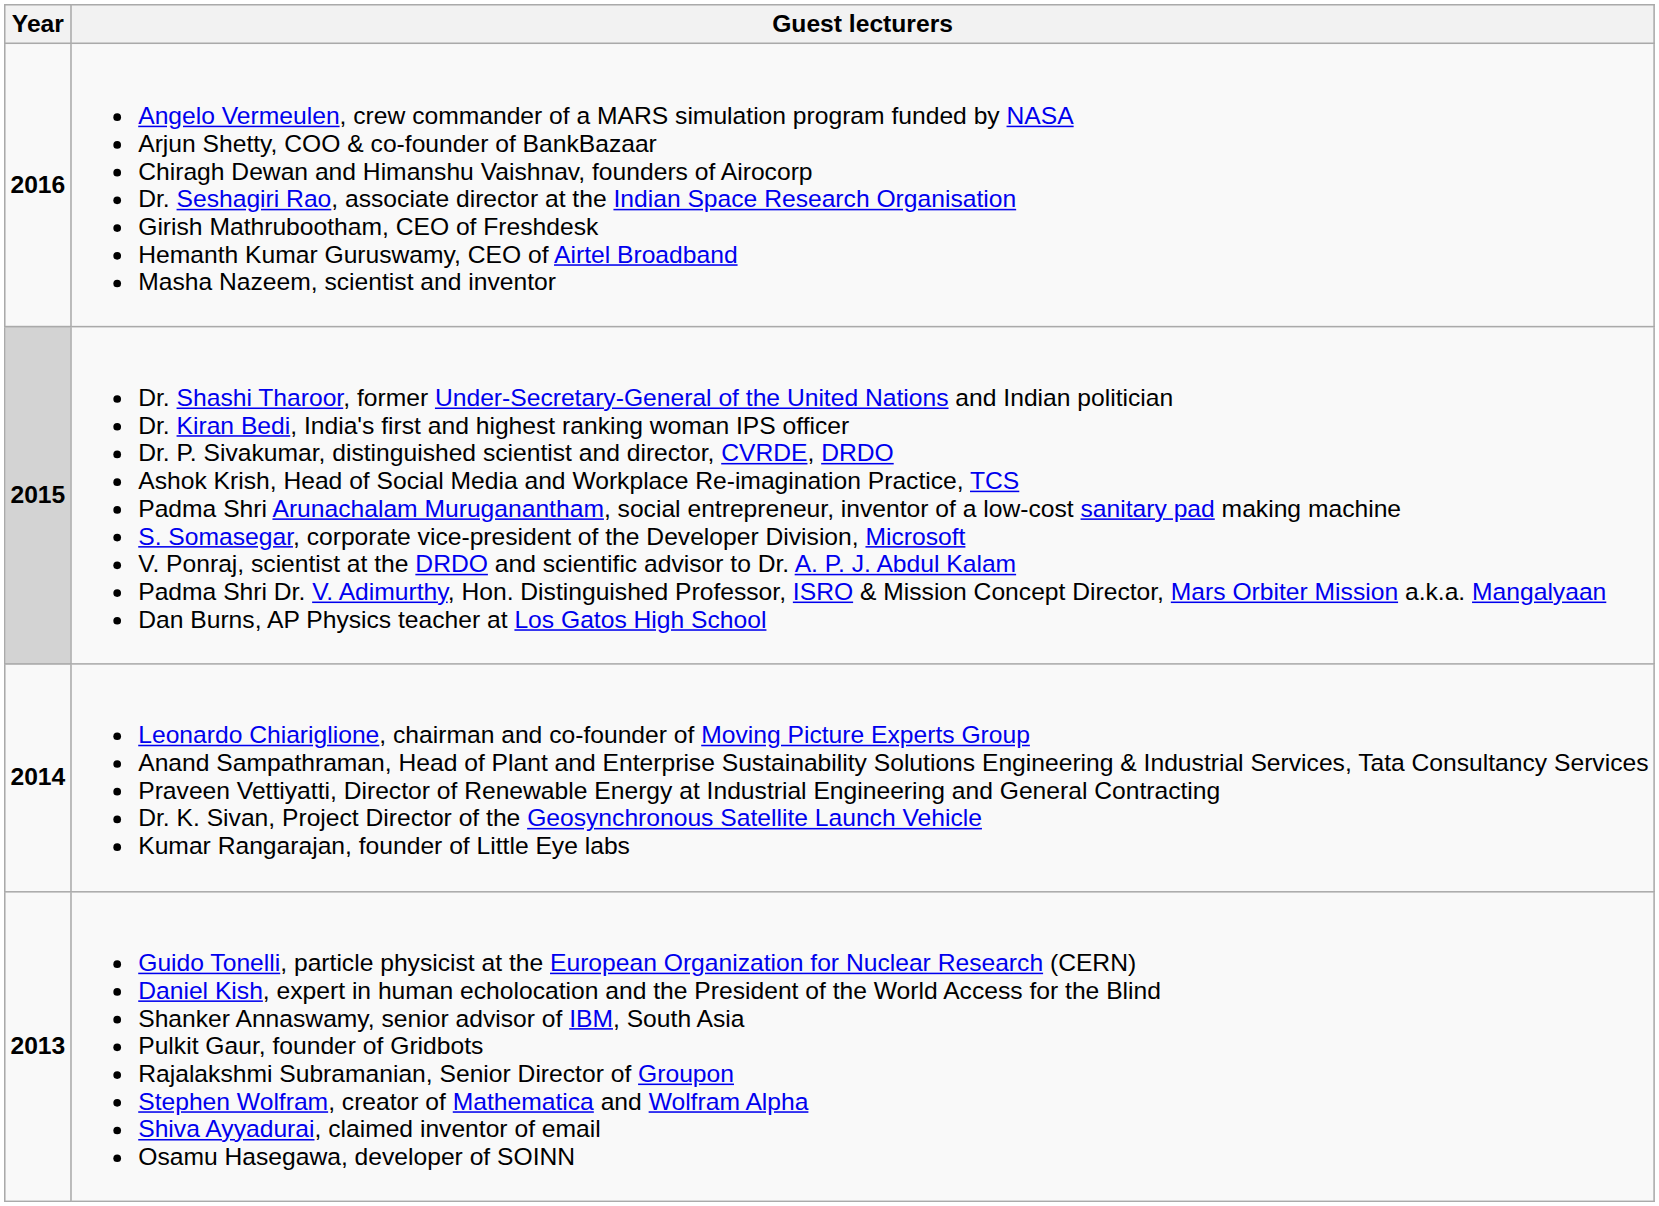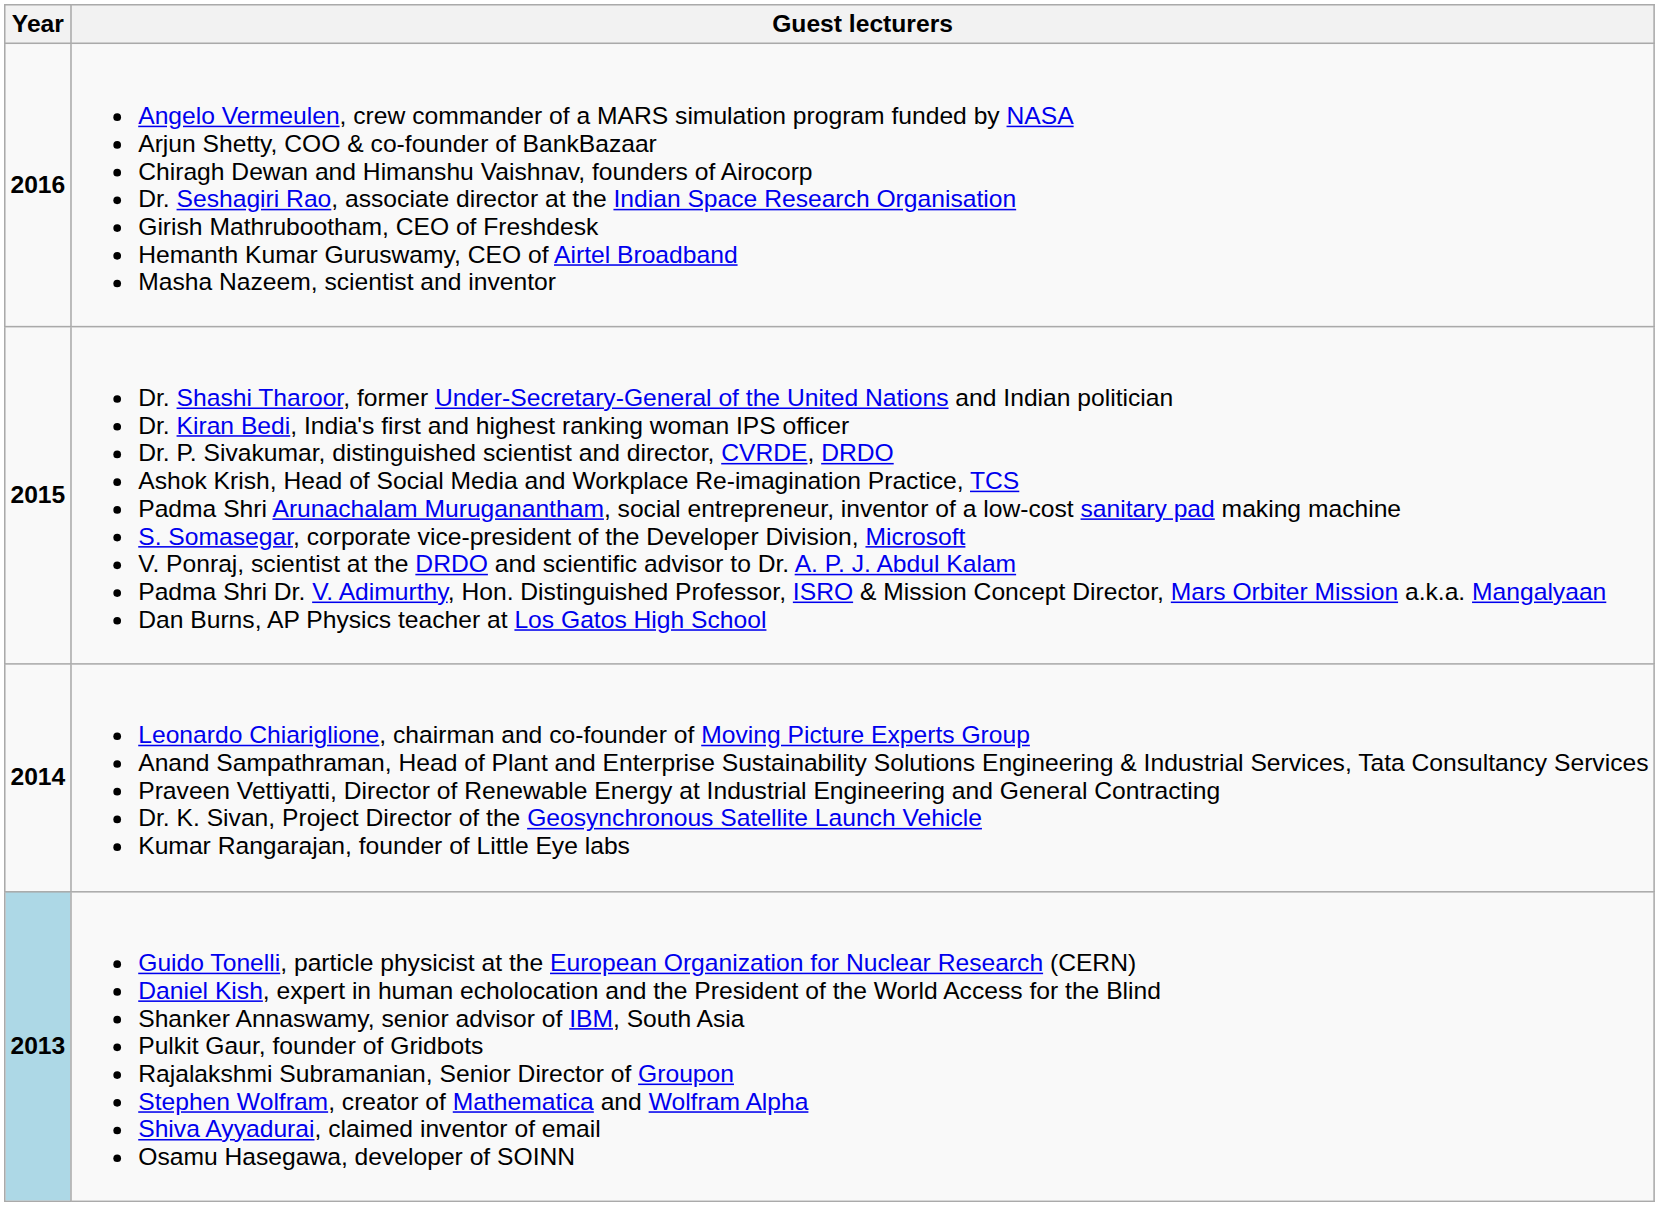(38, 494) lightgrey background -> (38, 494) no background
(38, 1045) no background -> (38, 1045) lightblue background
